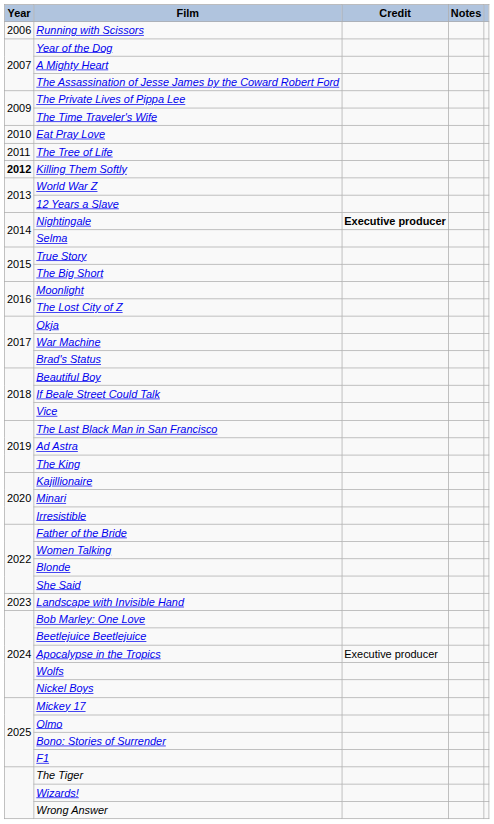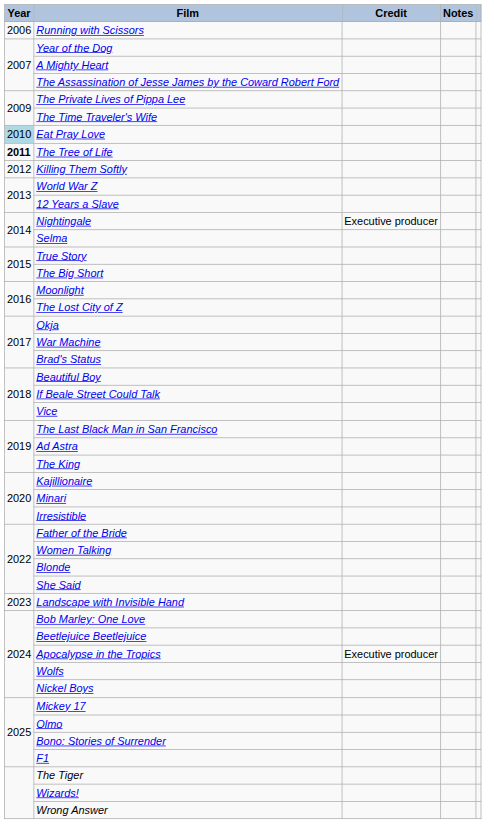(19, 134) no background -> (19, 134) lightblue background
(19, 152) normal -> (19, 152) bold
(19, 169) bold -> (19, 169) normal
(395, 221) bold -> (391, 221) normal
